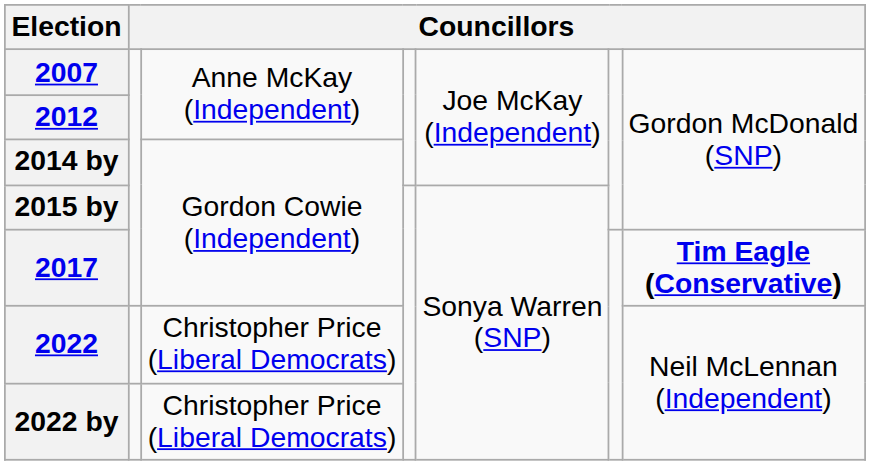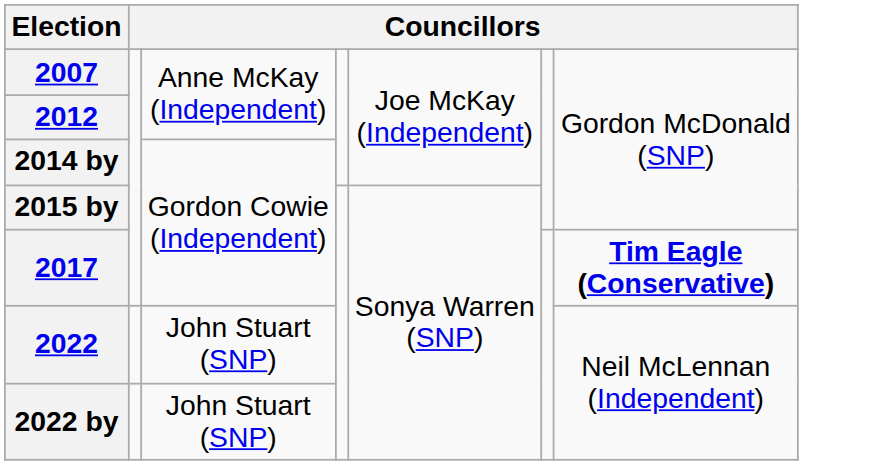(272, 344) Christopher Price (Liberal Democrats) -> (238, 344) John Stuart (SNP)
(272, 421) Christopher Price (Liberal Democrats) -> (238, 421) John Stuart (SNP)
